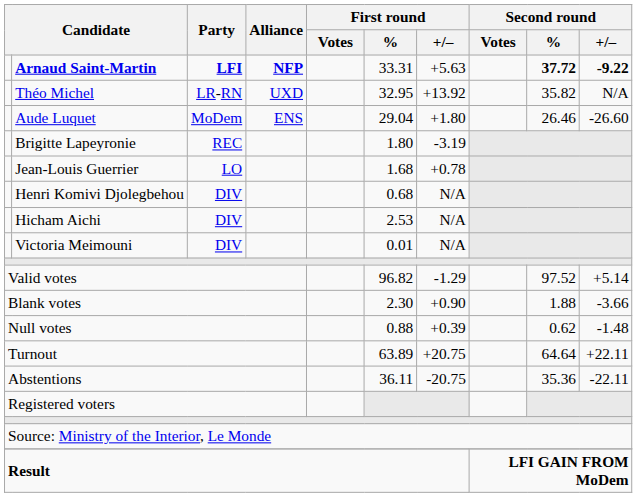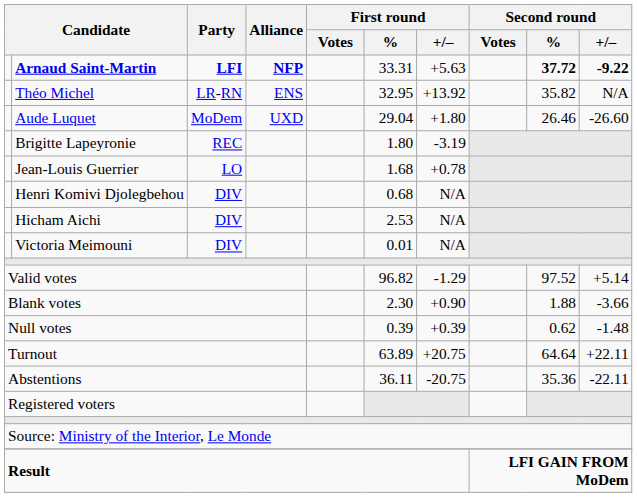(286, 93) UXD -> (289, 93) ENS
(289, 118) ENS -> (286, 118) UXD
(400, 328) 0.88 -> (400, 328) 0.39
